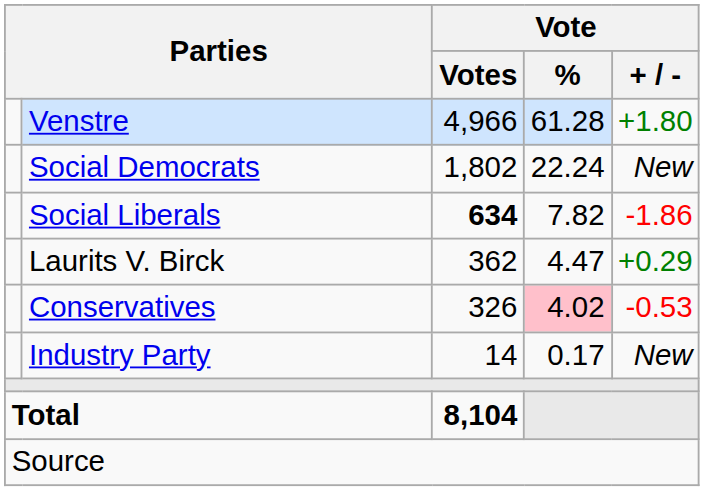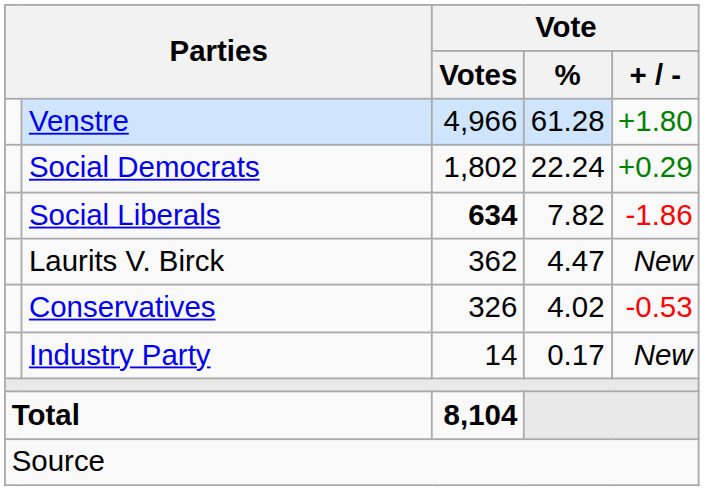(663, 167) New -> (655, 167) +0.29
(655, 261) +0.29 -> (663, 261) New
(576, 307) pink background -> (576, 307) no background
